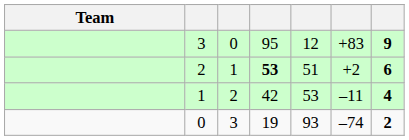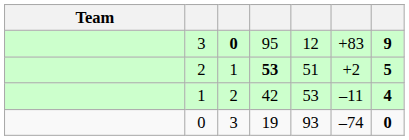(234, 43) normal -> (234, 43) bold
(388, 69) 6 -> (388, 69) 5
(388, 122) 2 -> (388, 122) 0
